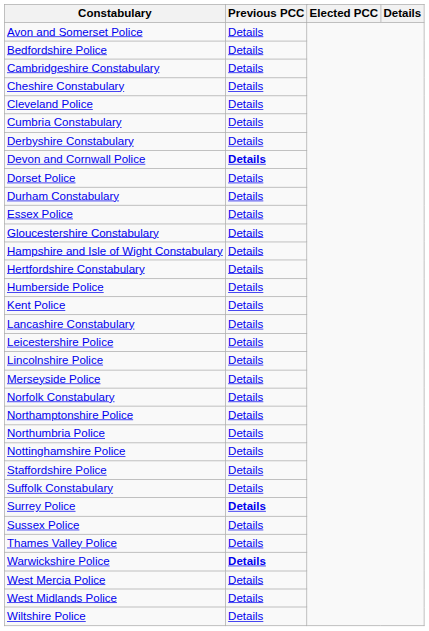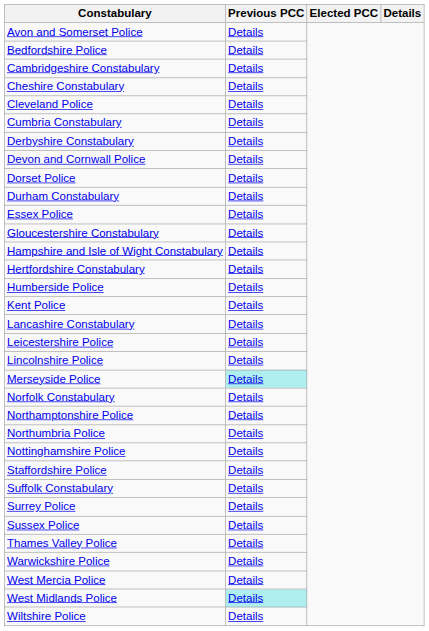(247, 159) bold -> (246, 159) normal
(246, 379) no background -> (246, 379) paleturquoise background
(247, 506) bold -> (246, 506) normal
(247, 561) bold -> (246, 561) normal
(246, 598) no background -> (246, 598) paleturquoise background
